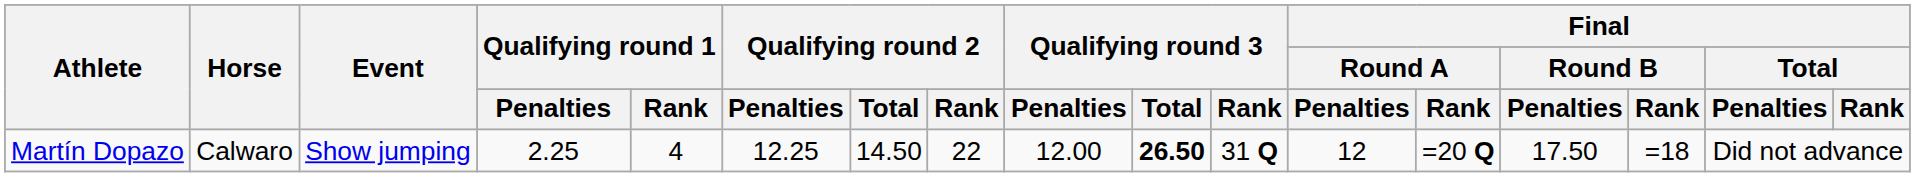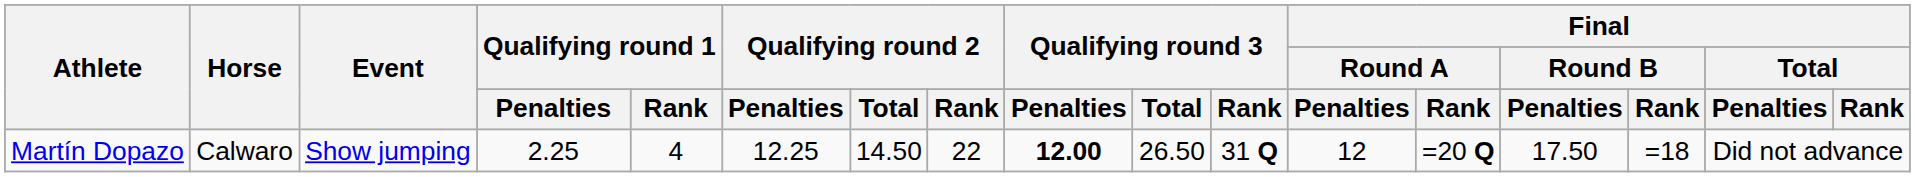(1069, 151) normal -> (1069, 151) bold
(1172, 151) bold -> (1172, 151) normal
